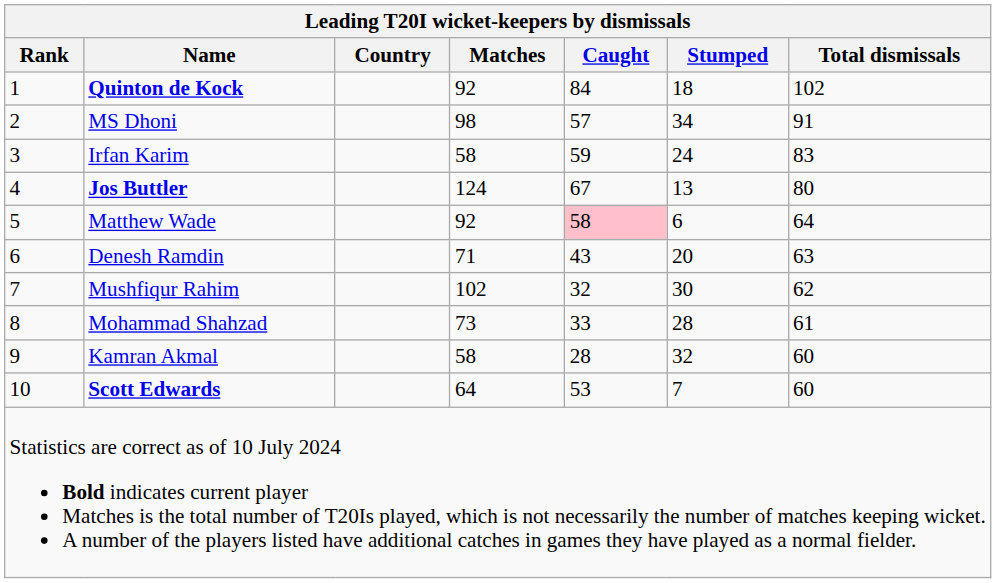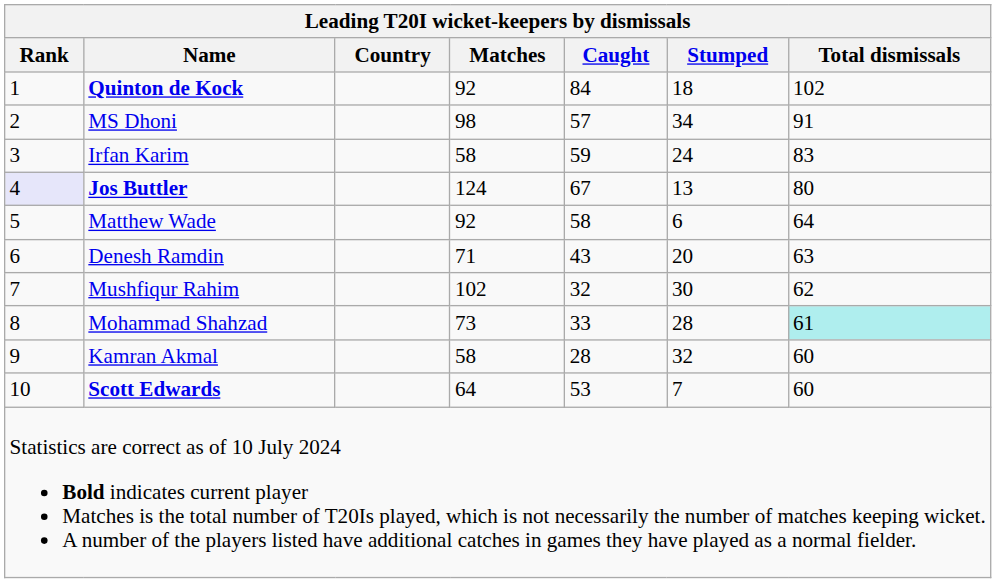(15, 188) no background -> (15, 188) lavender background
(580, 222) pink background -> (580, 222) no background
(804, 322) no background -> (804, 322) paleturquoise background
